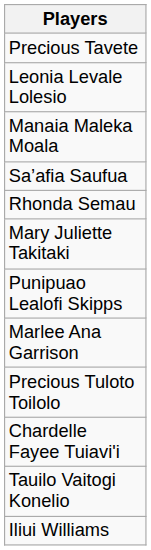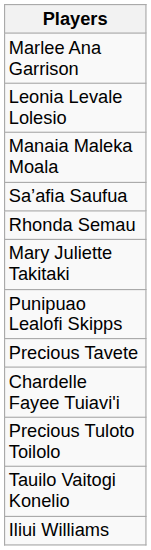(73, 47) Precious Tavete -> (55, 58) Marlee Ana Garrison
(55, 342) Marlee Ana Garrison -> (73, 352) Precious Tavete
(72, 392) Precious Tuloto Toilolo -> (64, 392) Chardelle Fayee Tuiavi'i
(64, 441) Chardelle Fayee Tuiavi'i -> (72, 441) Precious Tuloto Toilolo
